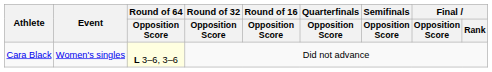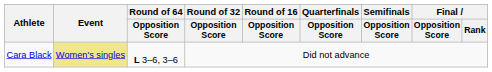(90, 55) no background -> (90, 55) khaki background
(156, 60) lightyellow background -> (156, 60) no background
